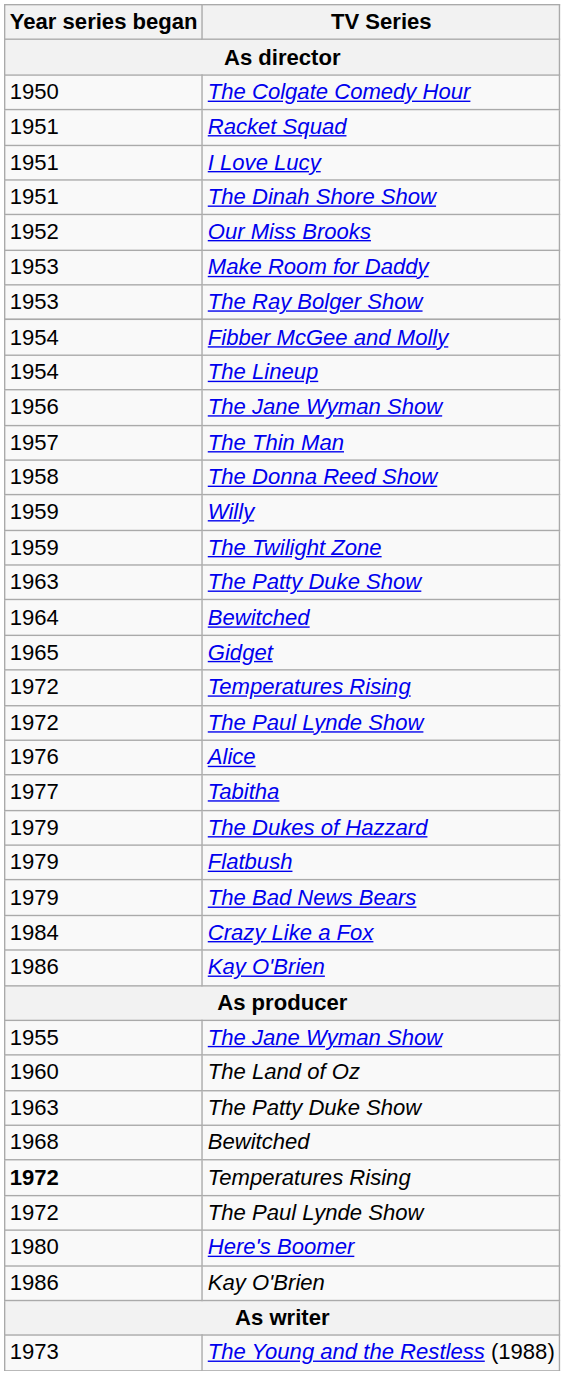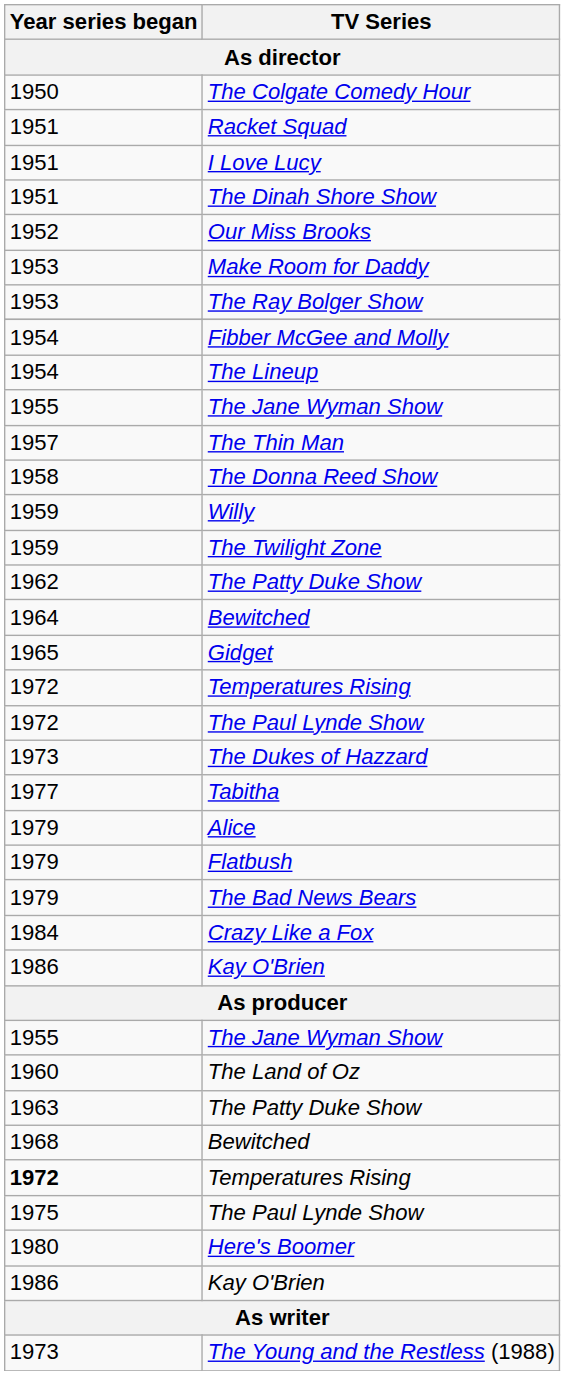(34, 407) 1956 -> (34, 407) 1955
(34, 582) 1963 -> (34, 582) 1962
(34, 757) 1976 -> (34, 757) 1973
(232, 757) Alice -> (318, 757) The Dukes of Hazzard
(318, 827) The Dukes of Hazzard -> (232, 827) Alice
(34, 1212) 1972 -> (34, 1212) 1975
